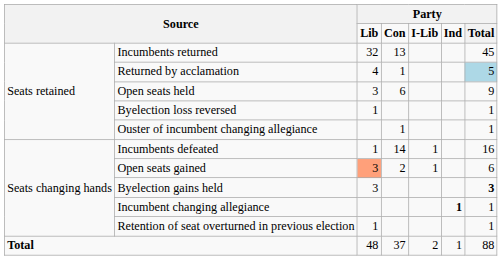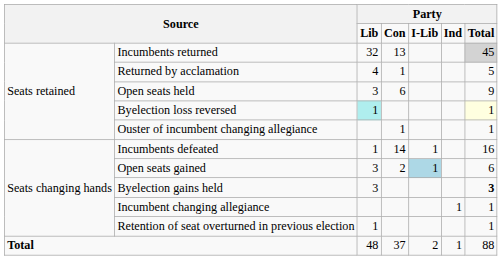(488, 52) no background -> (488, 52) lightgrey background
(491, 71) lightblue background -> (491, 71) no background
(375, 110) no background -> (375, 110) paleturquoise background
(491, 110) no background -> (491, 110) lightyellow background
(375, 168) lightsalmon background -> (375, 168) no background
(435, 168) no background -> (435, 168) lightblue background
(459, 206) bold -> (459, 206) normal
